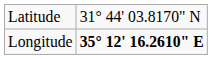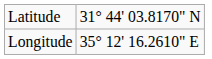(142, 41) bold -> (139, 41) normal
